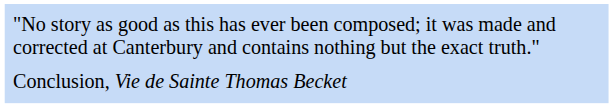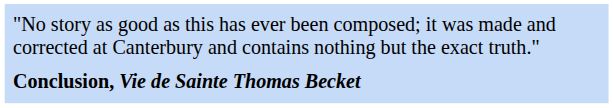(180, 82) normal -> (187, 82) bold
